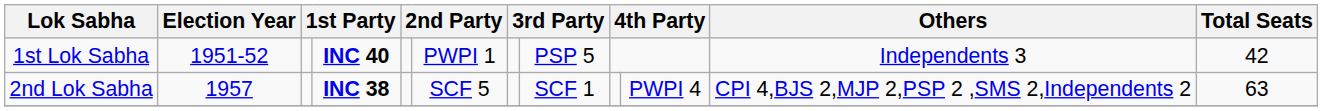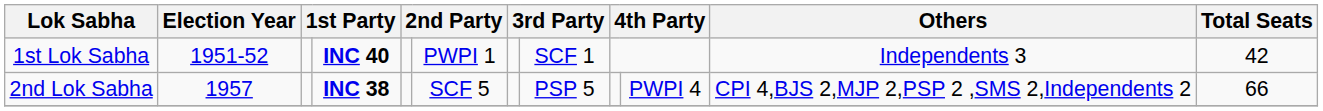(565, 55) PSP 5 -> (565, 55) SCF 1
(565, 88) SCF 1 -> (565, 88) PSP 5
(1257, 88) 63 -> (1257, 88) 66
